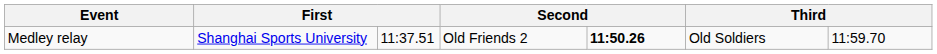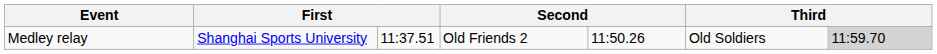(617, 37) bold -> (618, 37) normal
(858, 37) no background -> (858, 37) lightgrey background
